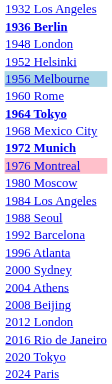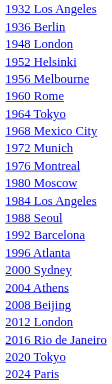(36, 26) bold -> (35, 26) normal
(47, 79) lightblue background -> (47, 79) no background
(36, 113) bold -> (36, 113) normal
(41, 148) bold -> (39, 148) normal
(43, 166) pink background -> (43, 166) no background
